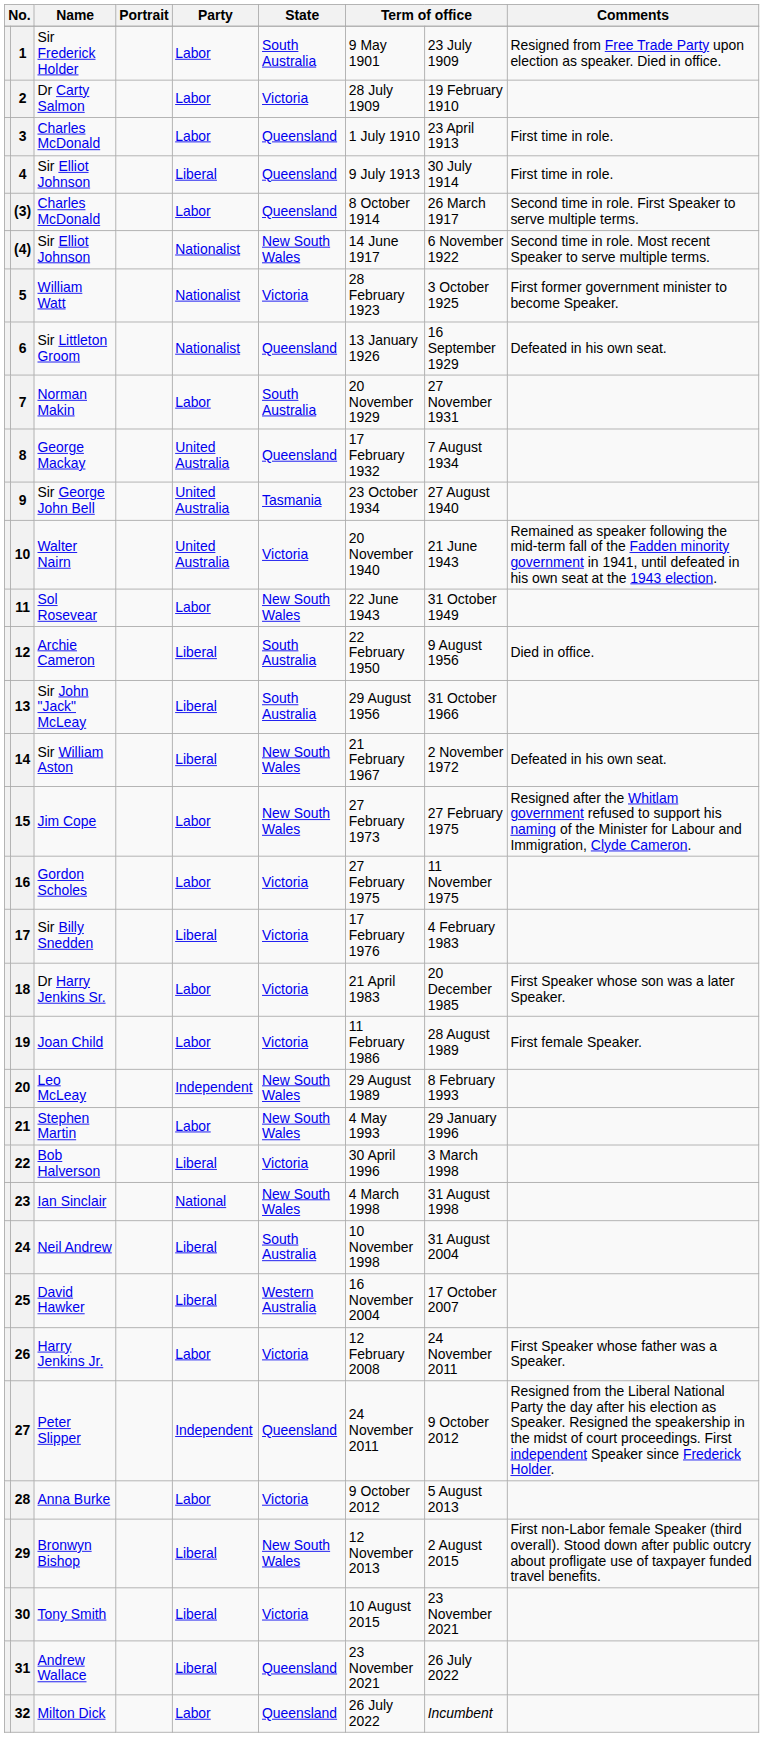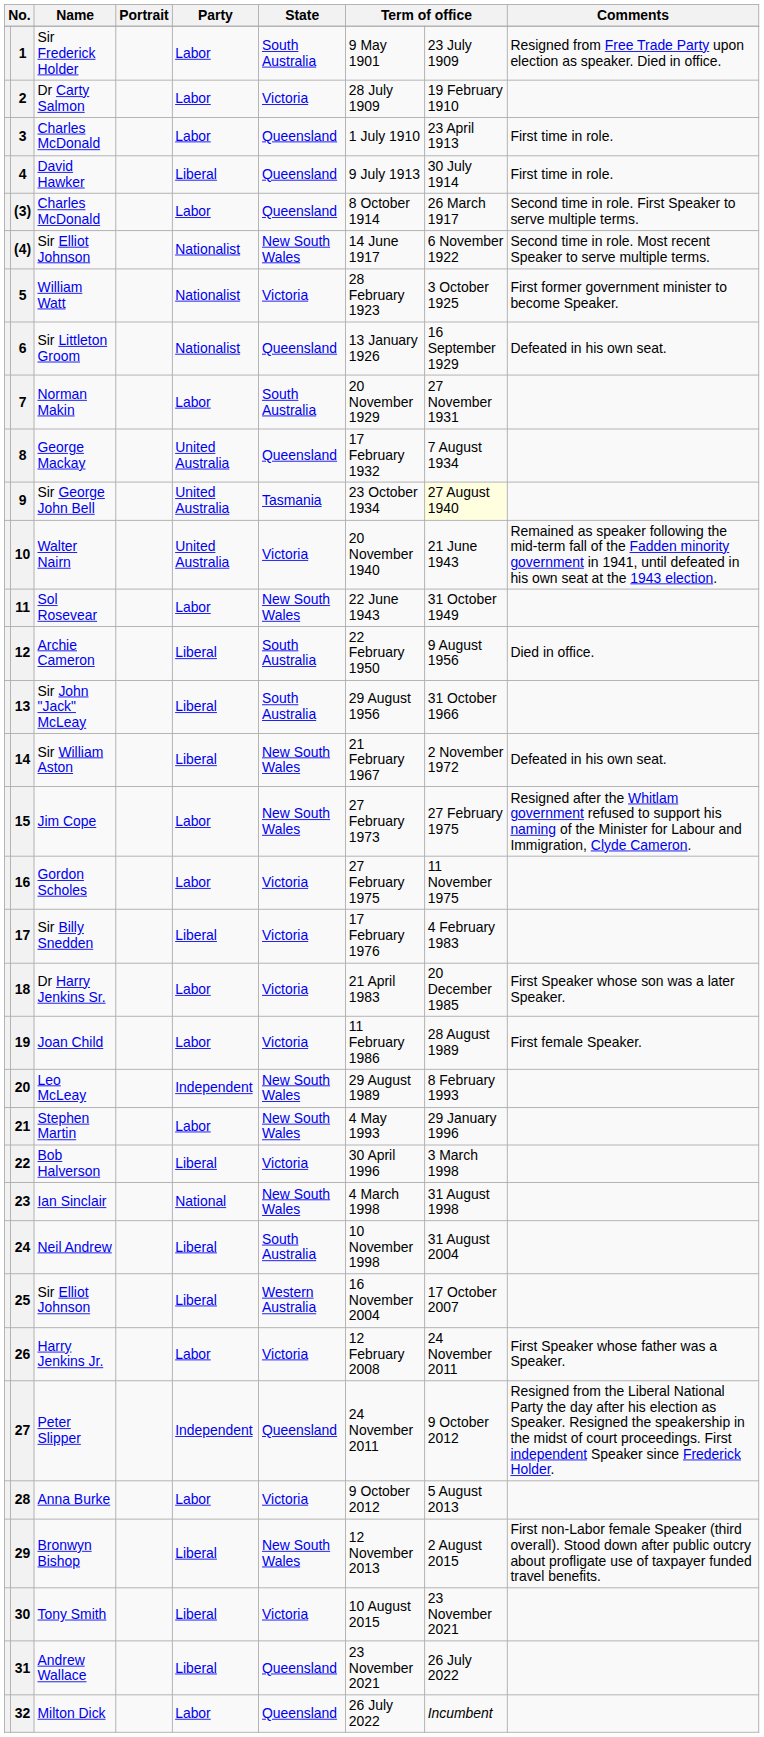(64, 174) Sir Elliot Johnson -> (61, 174) David Hawker
(459, 501) no background -> (459, 501) lightyellow background
(61, 1300) David Hawker -> (64, 1300) Sir Elliot Johnson
